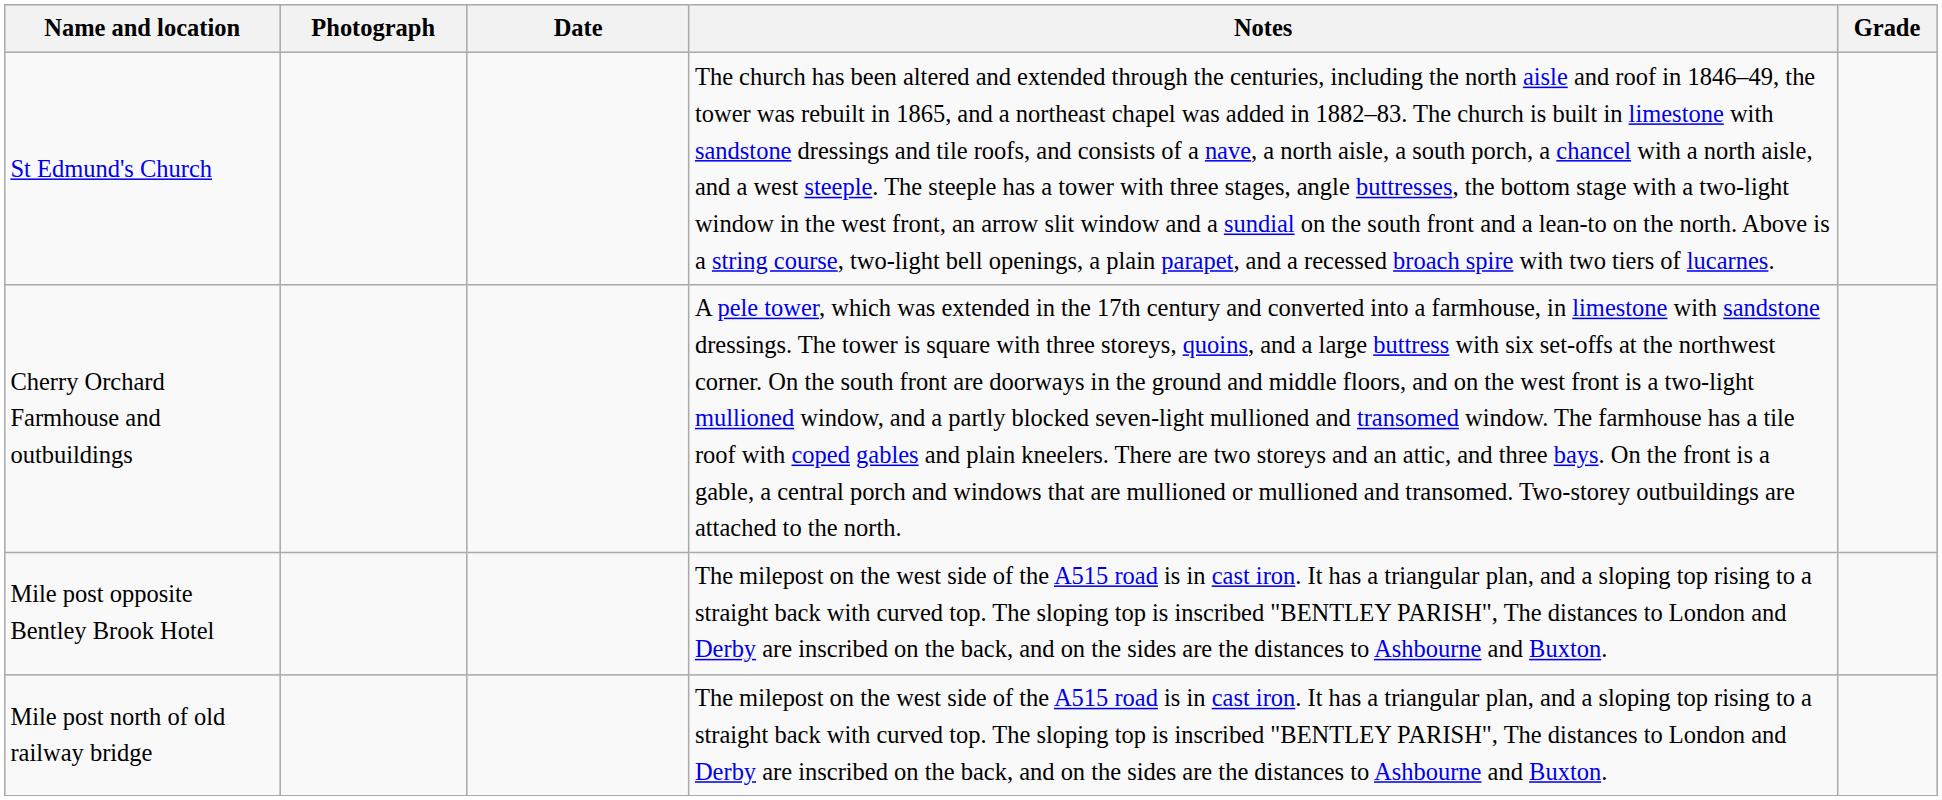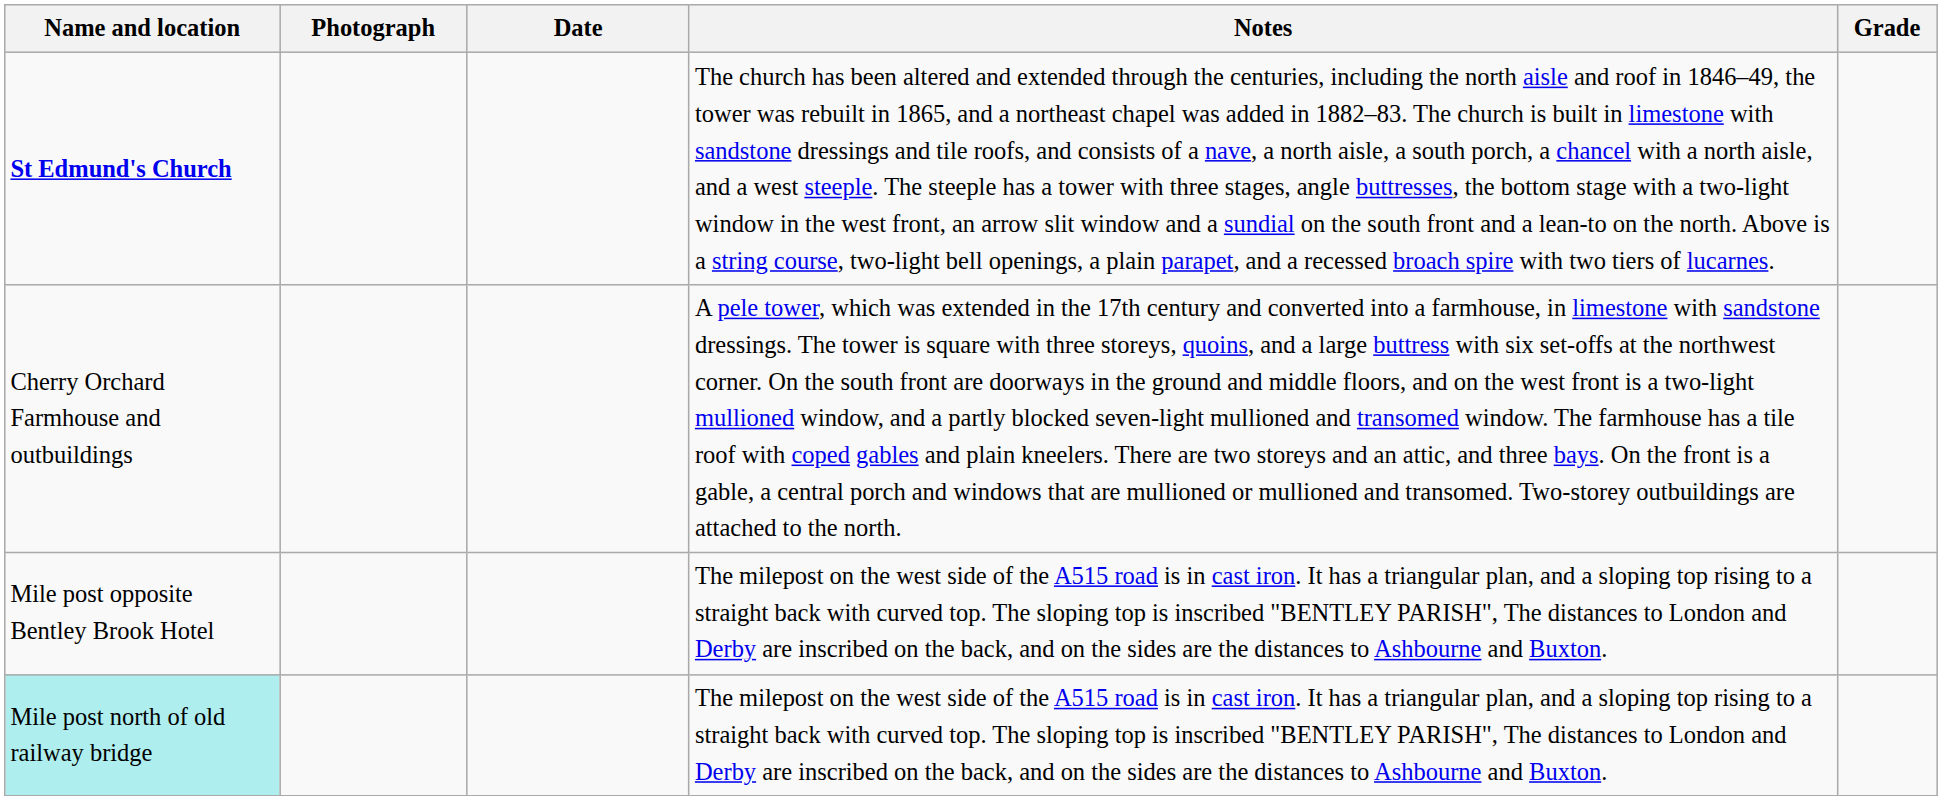(111, 168) normal -> (121, 168) bold
(118, 734) no background -> (118, 734) paleturquoise background
